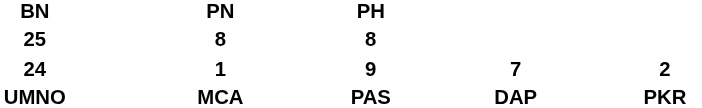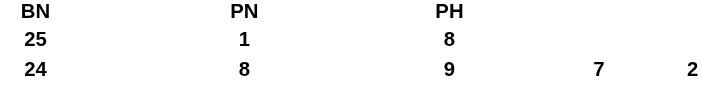(220, 39) 8 -> (244, 39) 1
(220, 69) 1 -> (244, 69) 8
- row: (35, 97)
